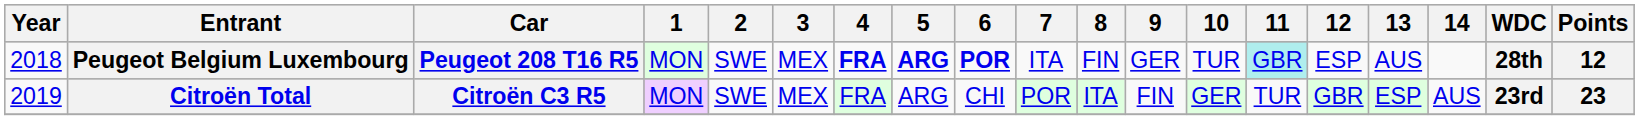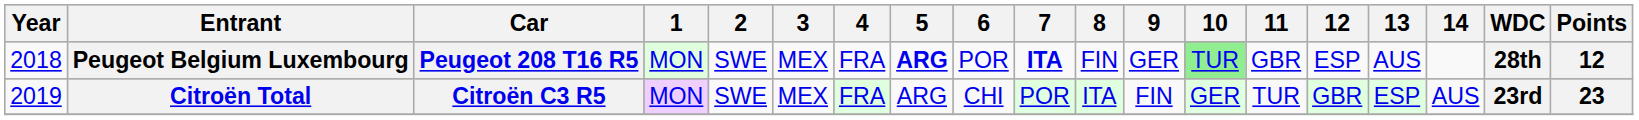(863, 60) bold -> (862, 60) normal
(985, 60) bold -> (984, 60) normal
(1046, 60) normal -> (1045, 60) bold
(1216, 60) no background -> (1215, 60) lightgreen background
(1277, 60) paleturquoise background -> (1276, 60) no background
